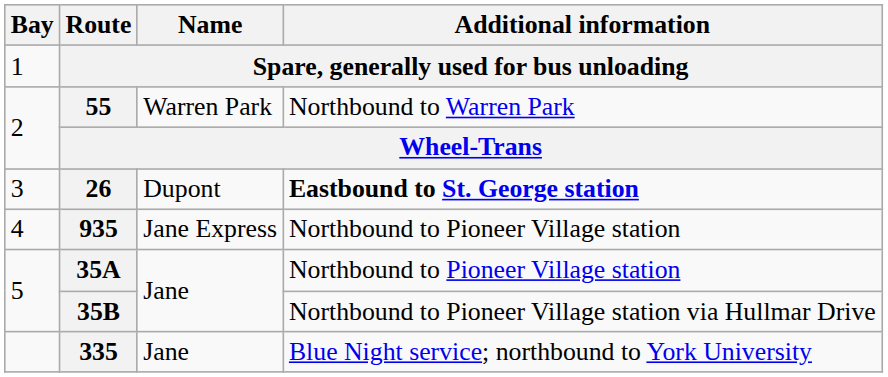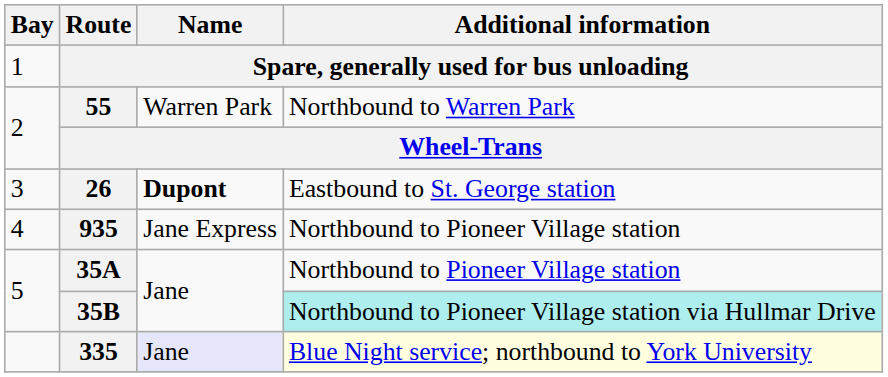(182, 188) normal -> (185, 188) bold
(464, 188) bold -> (452, 188) normal
(582, 310) no background -> (582, 310) paleturquoise background
(166, 351) no background -> (166, 351) lavender background
(550, 351) no background -> (550, 351) lightyellow background
